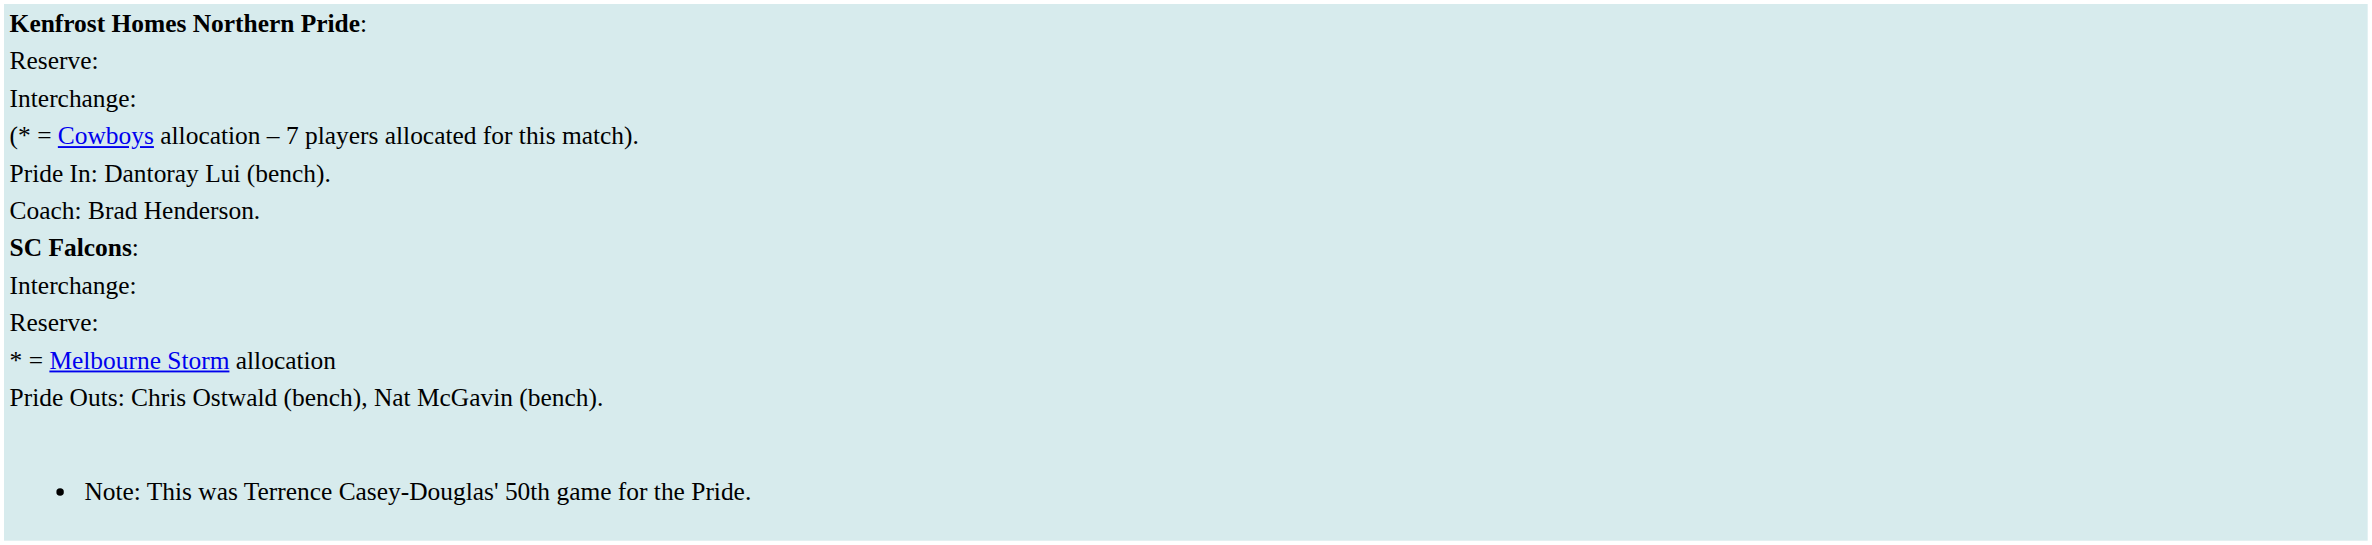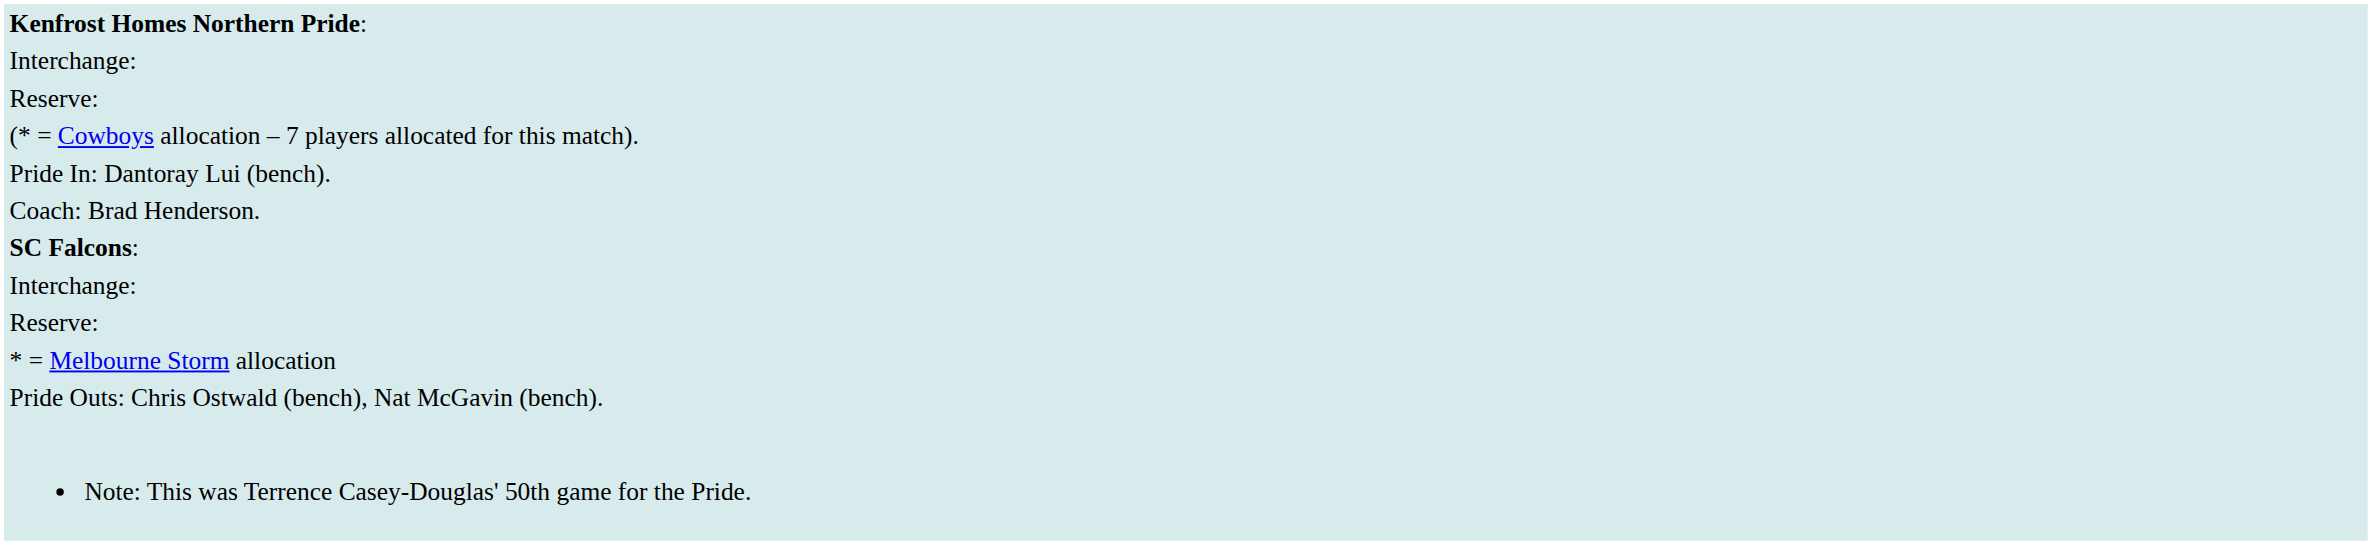(54, 61) Reserve: -> (73, 61) Interchange:
(73, 98) Interchange: -> (54, 98) Reserve:
